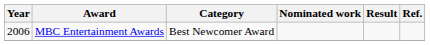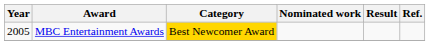(18, 31) 2006 -> (18, 31) 2005
(222, 31) no background -> (222, 31) gold background
